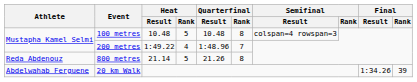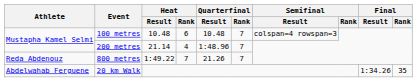(186, 34) 5 -> (186, 34) 6
(242, 34) 8 -> (242, 34) 7
(159, 46) 1:49.22 -> (159, 46) 21.14
(159, 58) 21.14 -> (159, 58) 1:49.22
(186, 58) 5 -> (186, 58) 7
(242, 58) 8 -> (242, 58) 7
(403, 70) 39 -> (403, 70) 35
